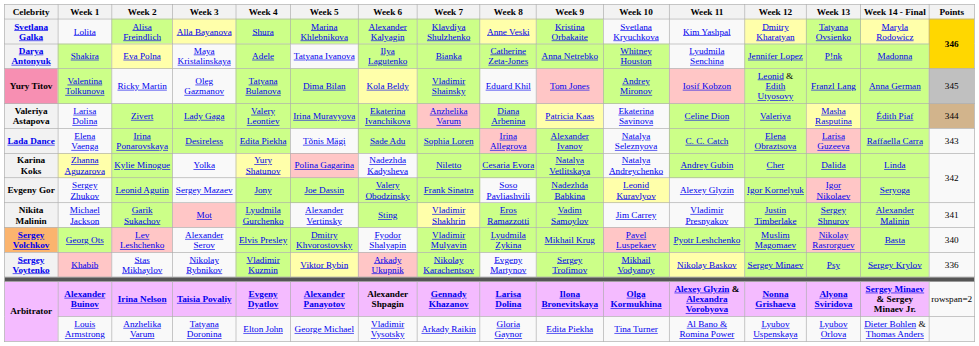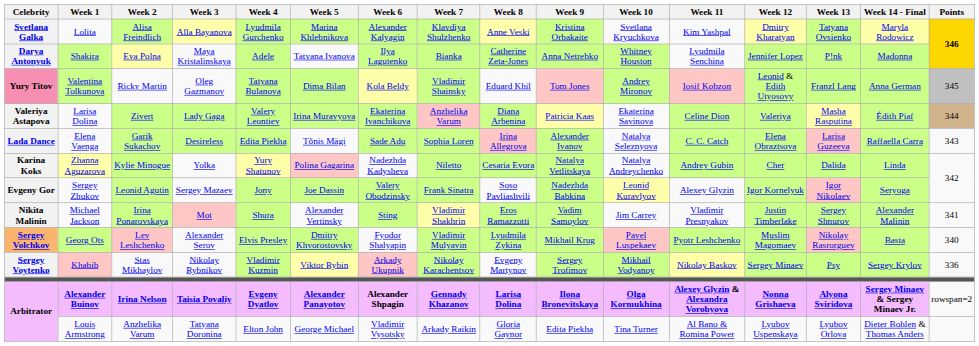(263, 32) Shura -> (263, 32) Lyudmila Gurchenko
(142, 141) Irina Ponarovskaya -> (142, 141) Garik Sukachov
(142, 216) Garik Sukachov -> (142, 216) Irina Ponarovskaya
(263, 216) Lyudmila Gurchenko -> (263, 216) Shura
